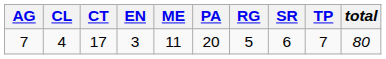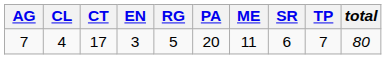columns swapped: (173, 16) <-> (249, 16)
